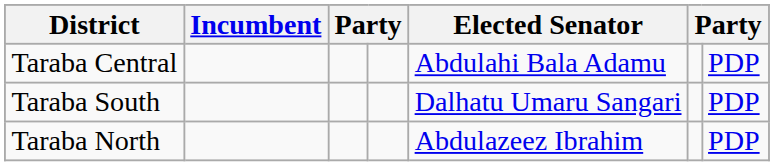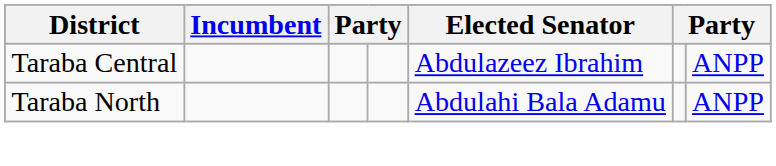(540, 63) Abdulahi Bala Adamu -> (529, 63) Abdulazeez Ibrahim
(734, 63) PDP -> (728, 63) ANPP
- row: (86, 102)
(529, 141) Abdulazeez Ibrahim -> (540, 102) Abdulahi Bala Adamu
(734, 141) PDP -> (728, 102) ANPP
